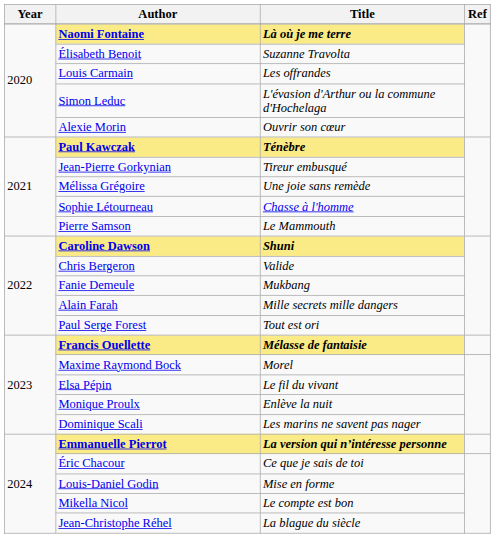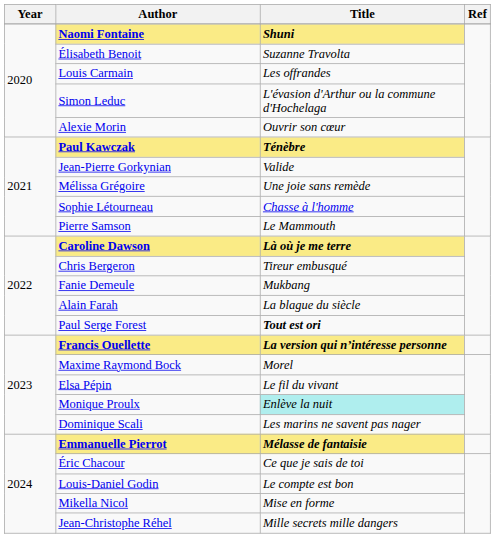(307, 34) Là où je me terre -> (279, 34) Shuni
(305, 166) Tireur embusqué -> (279, 166) Valide
(279, 246) Shuni -> (307, 246) Là où je me terre
(279, 265) Valide -> (305, 265) Tireur embusqué
(330, 305) Mille secrets mille dangers -> (312, 305) La blague du siècle
(291, 325) normal -> (292, 325) bold
(315, 345) Mélasse de fantaisie -> (355, 345) La version qui n’intéresse personne
(298, 404) no background -> (298, 404) paleturquoise background
(355, 444) La version qui n’intéresse personne -> (315, 444) Mélasse de fantaisie
(299, 483) Mise en forme -> (308, 483) Le compte est bon
(308, 503) Le compte est bon -> (299, 503) Mise en forme
(312, 523) La blague du siècle -> (330, 523) Mille secrets mille dangers
